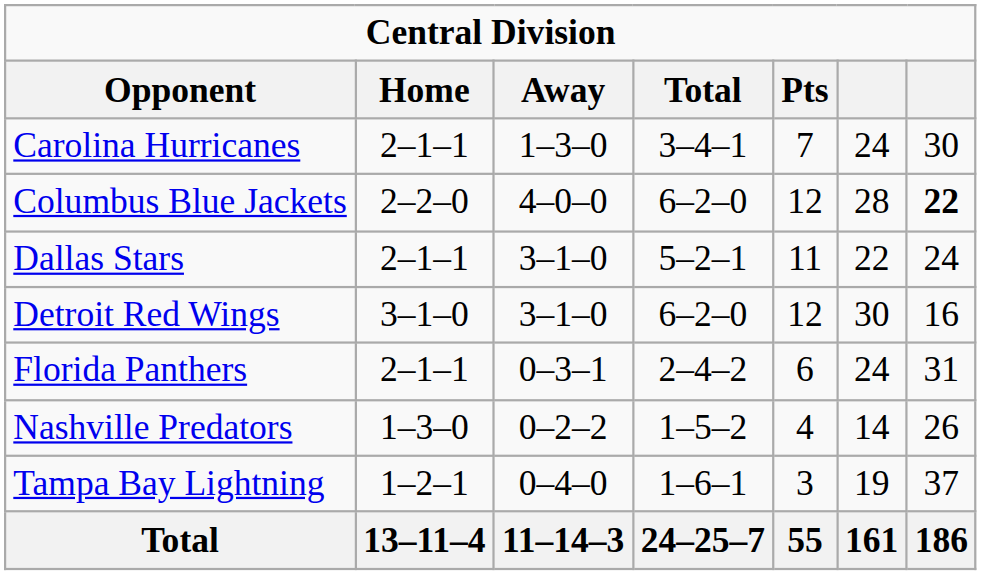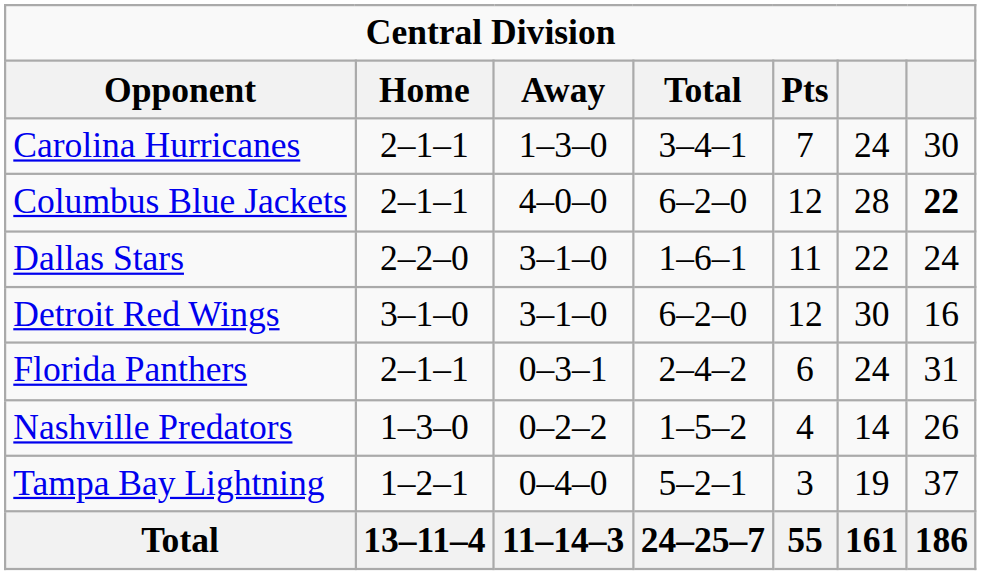(424, 201) 2–2–0 -> (424, 201) 2–1–1
(424, 257) 2–1–1 -> (424, 257) 2–2–0
(703, 257) 5–2–1 -> (703, 257) 1–6–1
(703, 483) 1–6–1 -> (703, 483) 5–2–1
